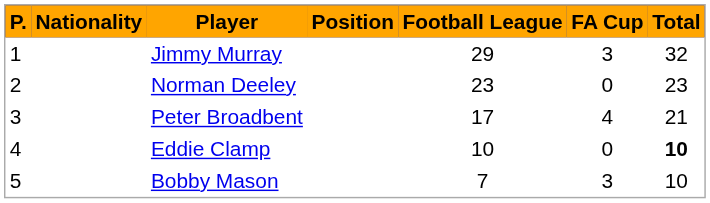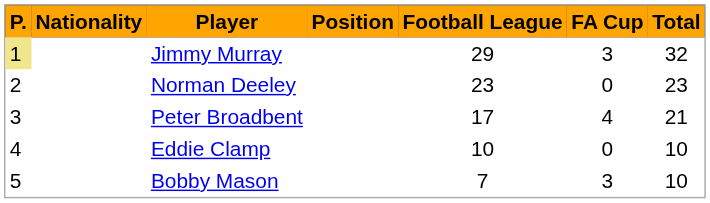(16, 53) no background -> (16, 53) khaki background
(676, 149) bold -> (676, 149) normal
